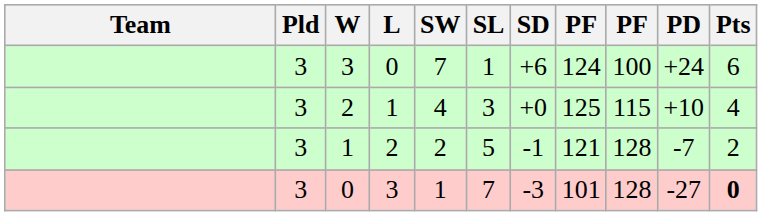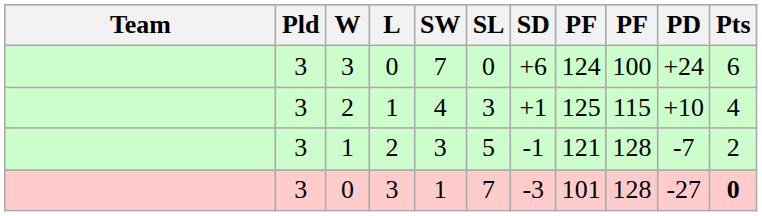(489, 66) 1 -> (489, 66) 0
(533, 107) +0 -> (533, 107) +1
(440, 148) 2 -> (440, 148) 3
